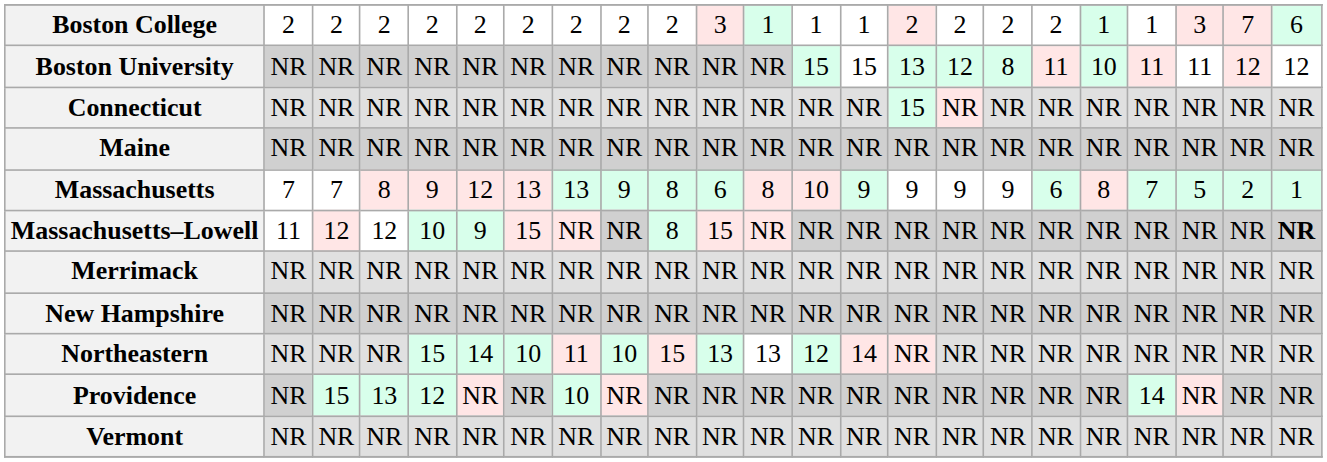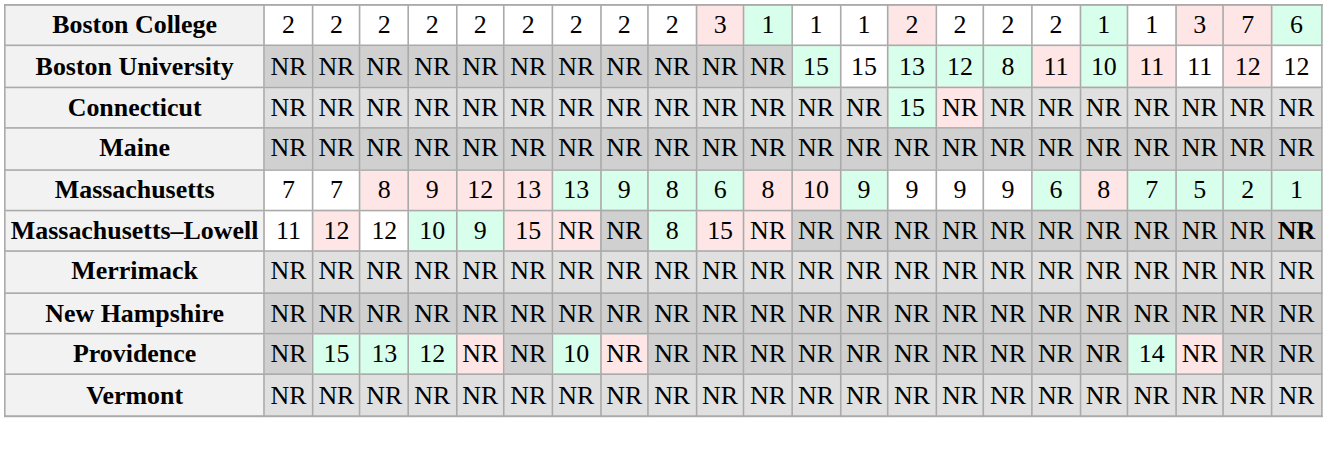- row: (135, 353)
